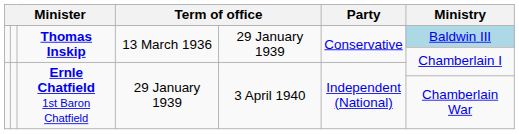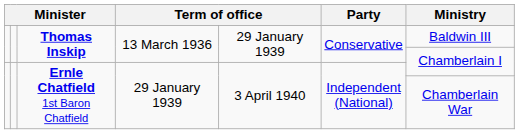(460, 36) lightblue background -> (460, 36) no background
